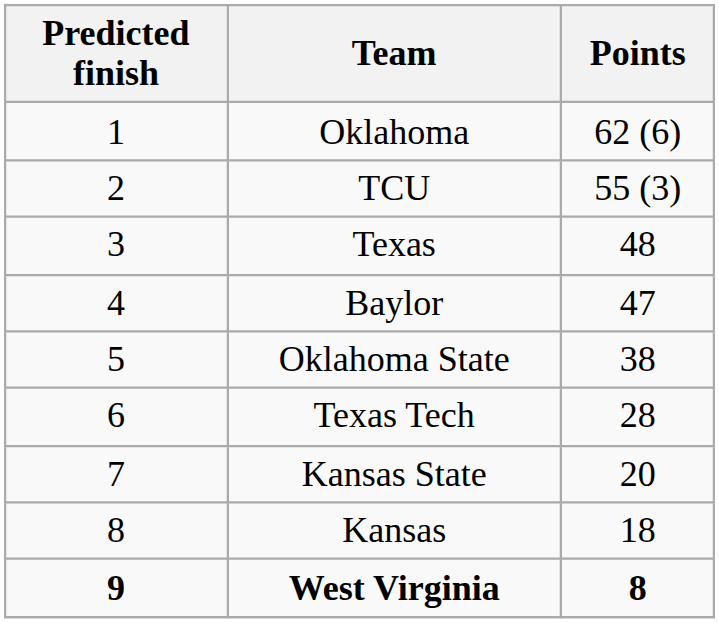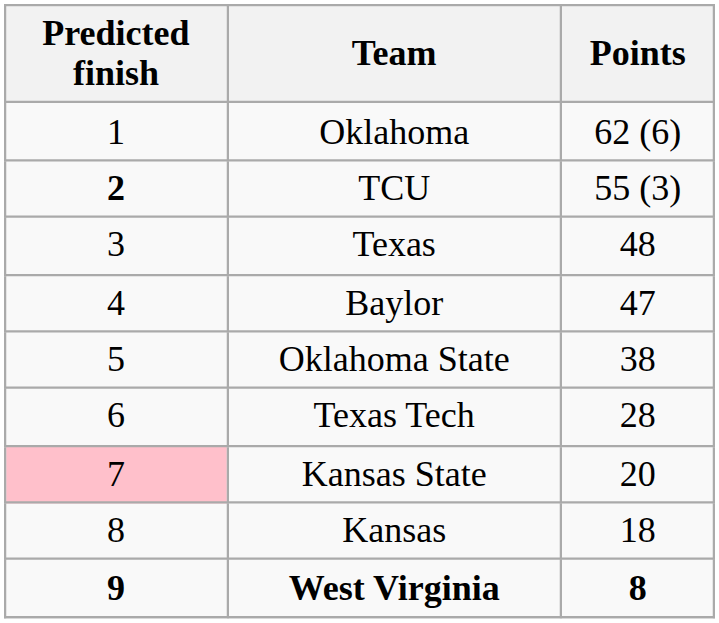(116, 187) normal -> (116, 187) bold
(116, 473) no background -> (116, 473) pink background
